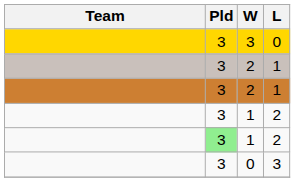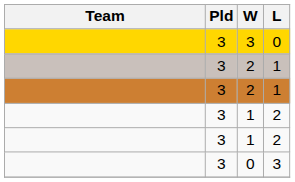(221, 139) lightgreen background -> (221, 139) no background
